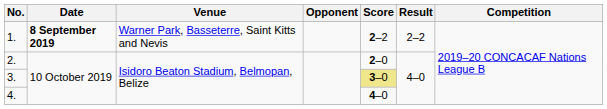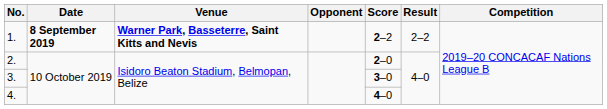(207, 36) normal -> (198, 36) bold
(378, 78) khaki background -> (383, 78) no background
